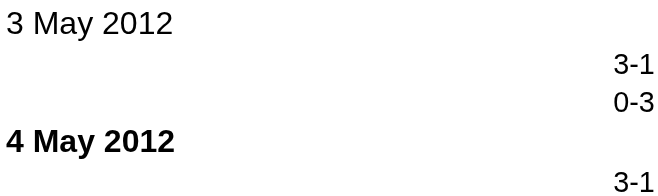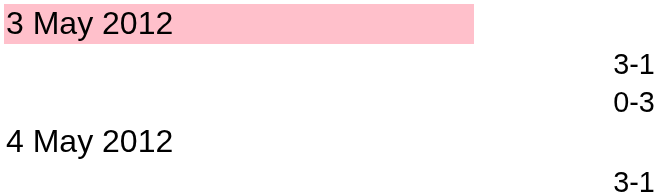(90, 23) no background -> (90, 23) pink background
(91, 141) bold -> (90, 141) normal
